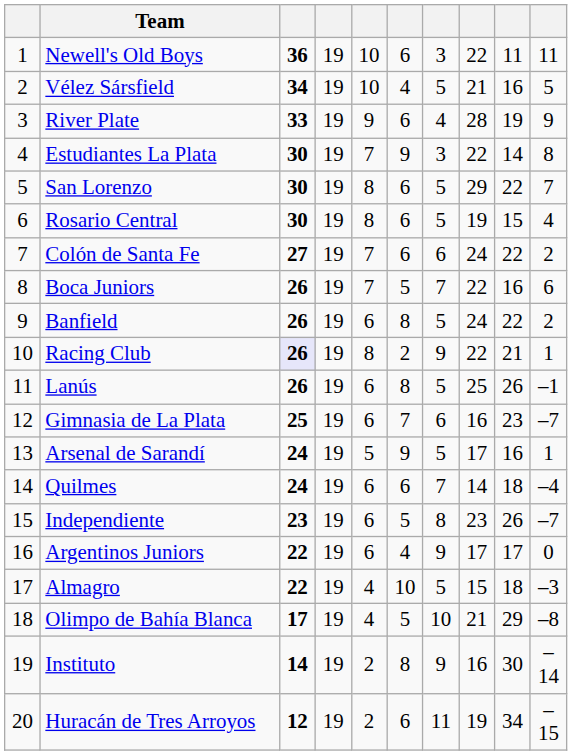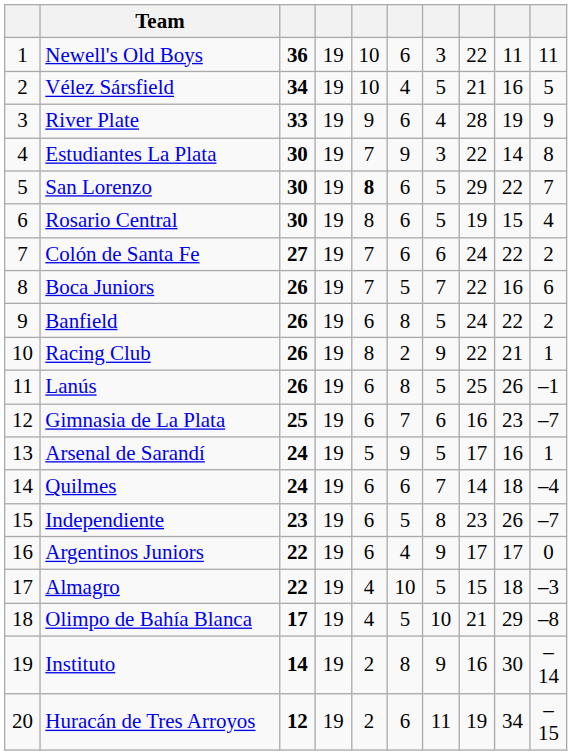(369, 187) normal -> (369, 187) bold
(297, 353) lavender background -> (297, 353) no background
